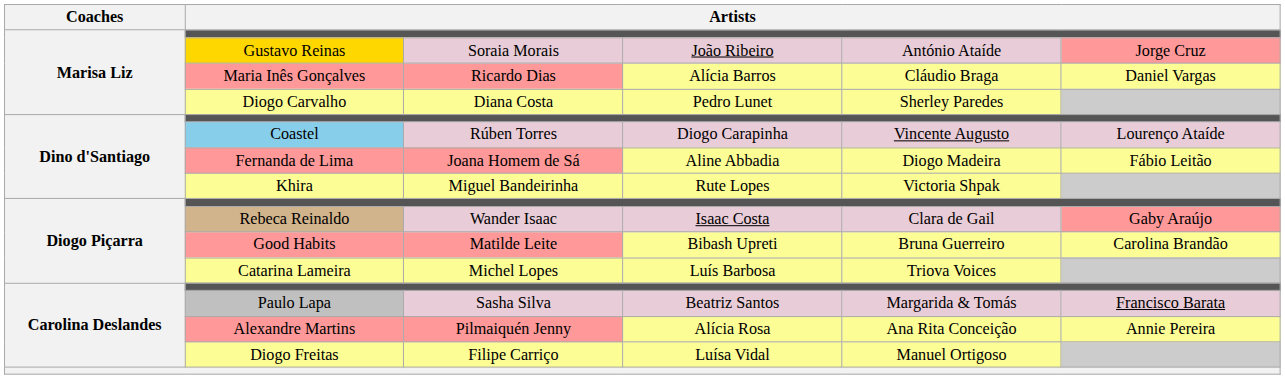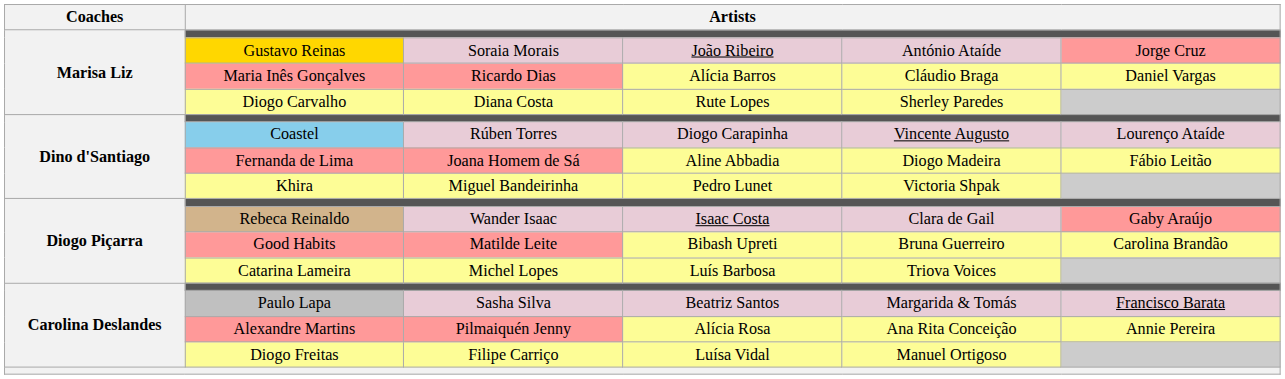(732, 101) Pedro Lunet -> (732, 101) Rute Lopes
(732, 185) Rute Lopes -> (732, 185) Pedro Lunet
